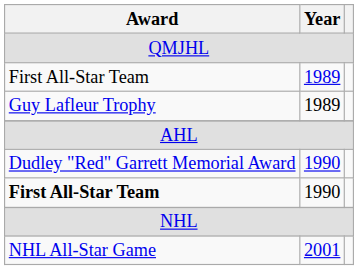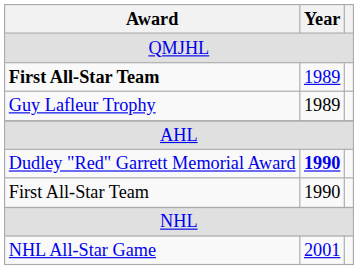(79, 76) normal -> (84, 76) bold
(322, 163) normal -> (322, 163) bold
(84, 192) bold -> (79, 192) normal
